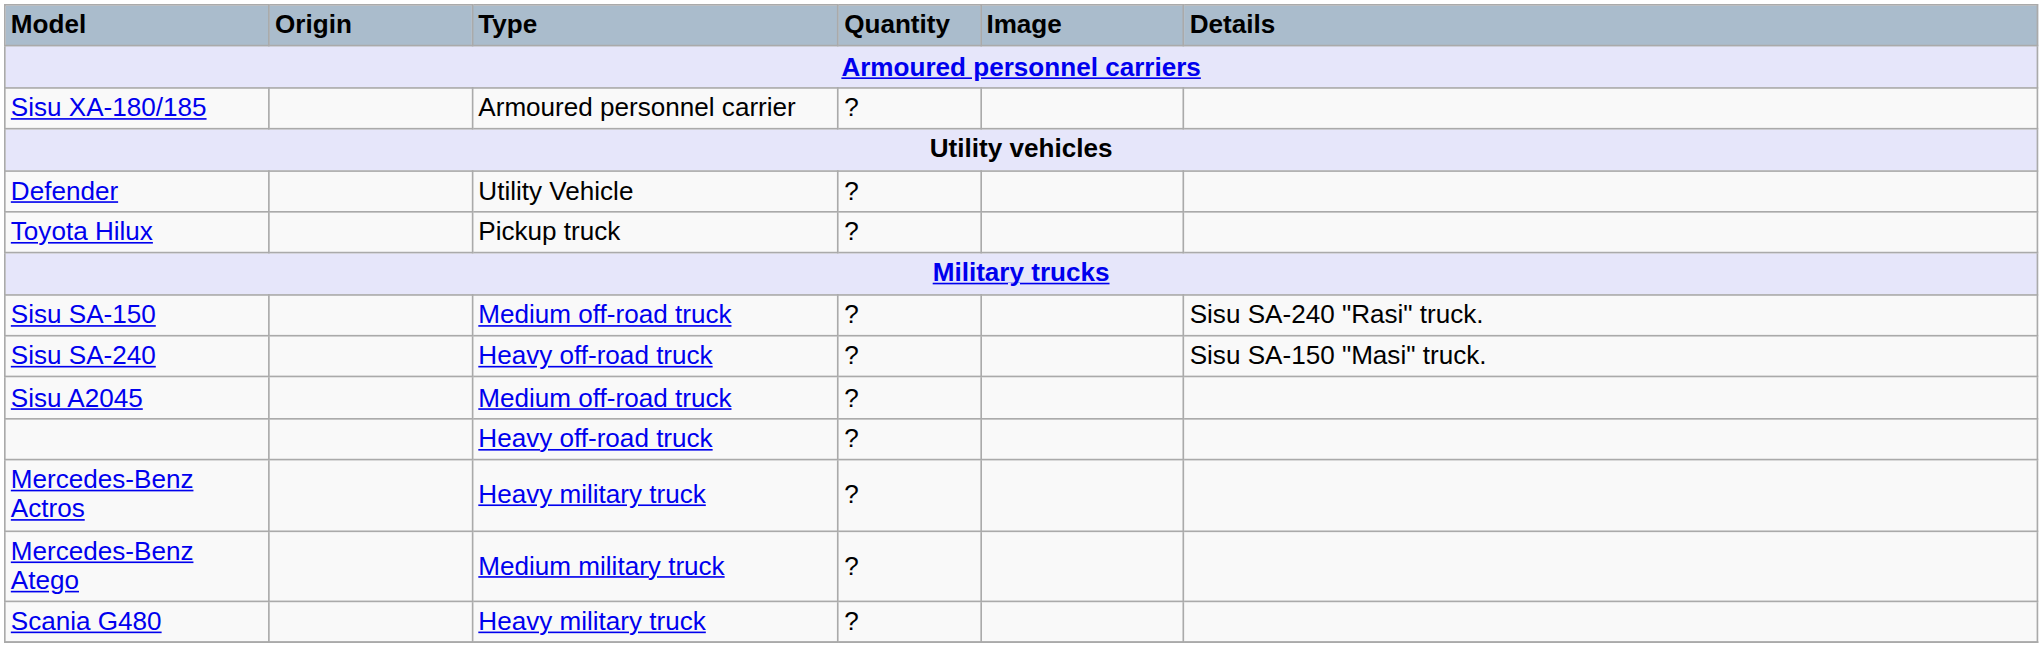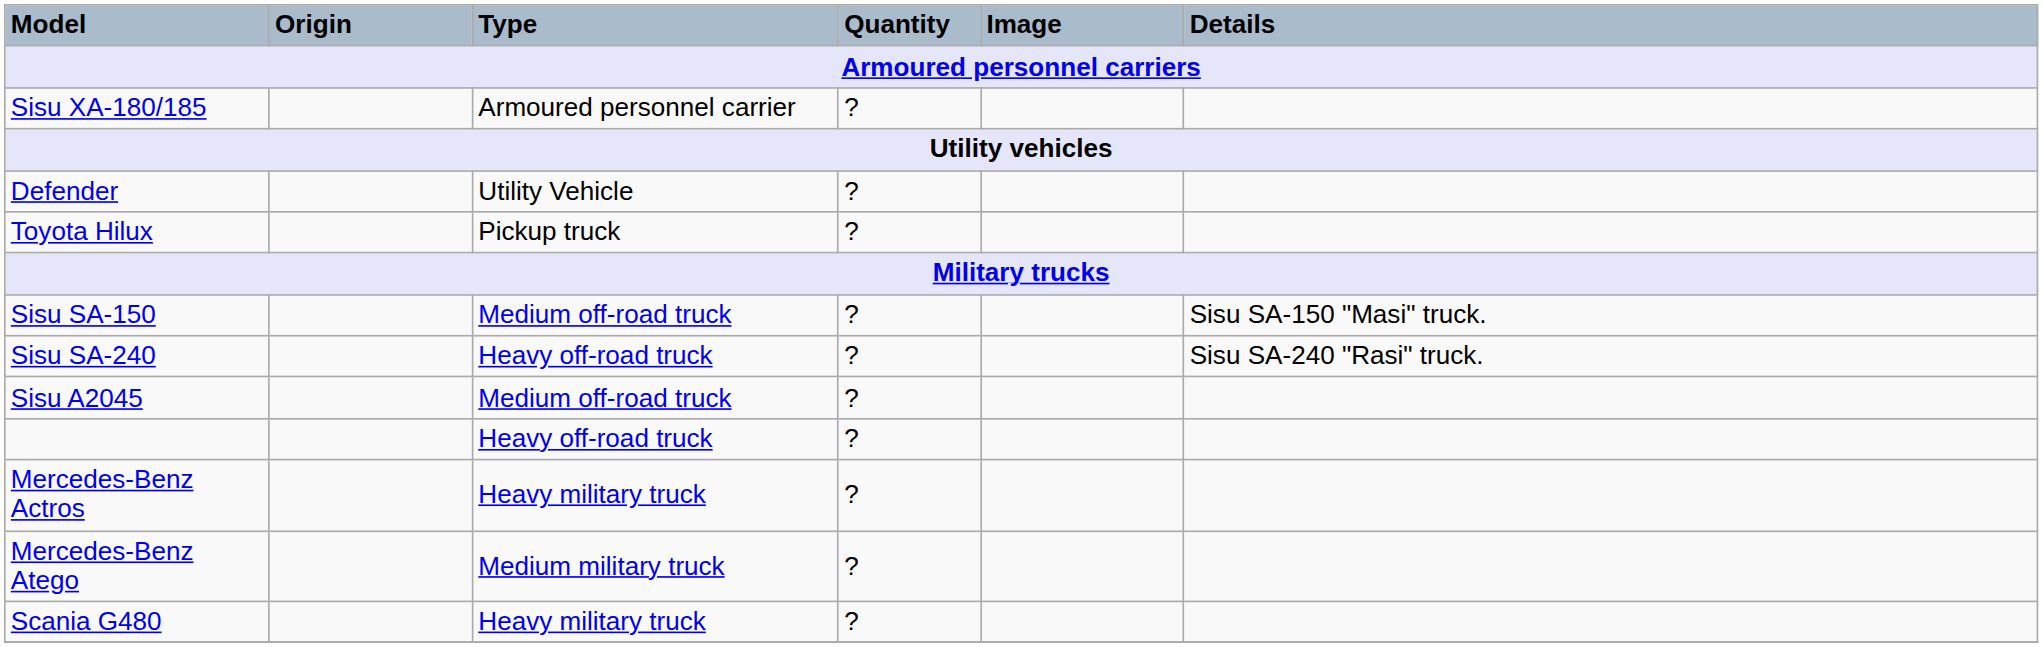(1337, 314) Sisu SA-240 "Rasi" truck. -> (1338, 314) Sisu SA-150 "Masi" truck.
(1338, 356) Sisu SA-150 "Masi" truck. -> (1337, 356) Sisu SA-240 "Rasi" truck.
